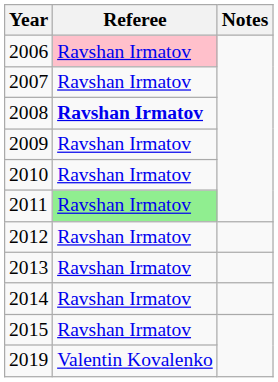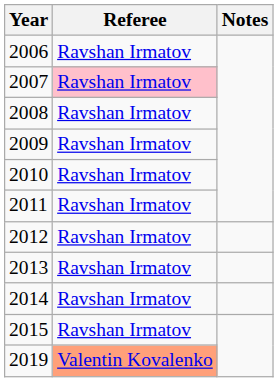(124, 50) pink background -> (124, 50) no background
(124, 81) no background -> (124, 81) pink background
(130, 112) bold -> (124, 112) normal
(124, 205) lightgreen background -> (124, 205) no background
(135, 360) no background -> (135, 360) lightsalmon background
